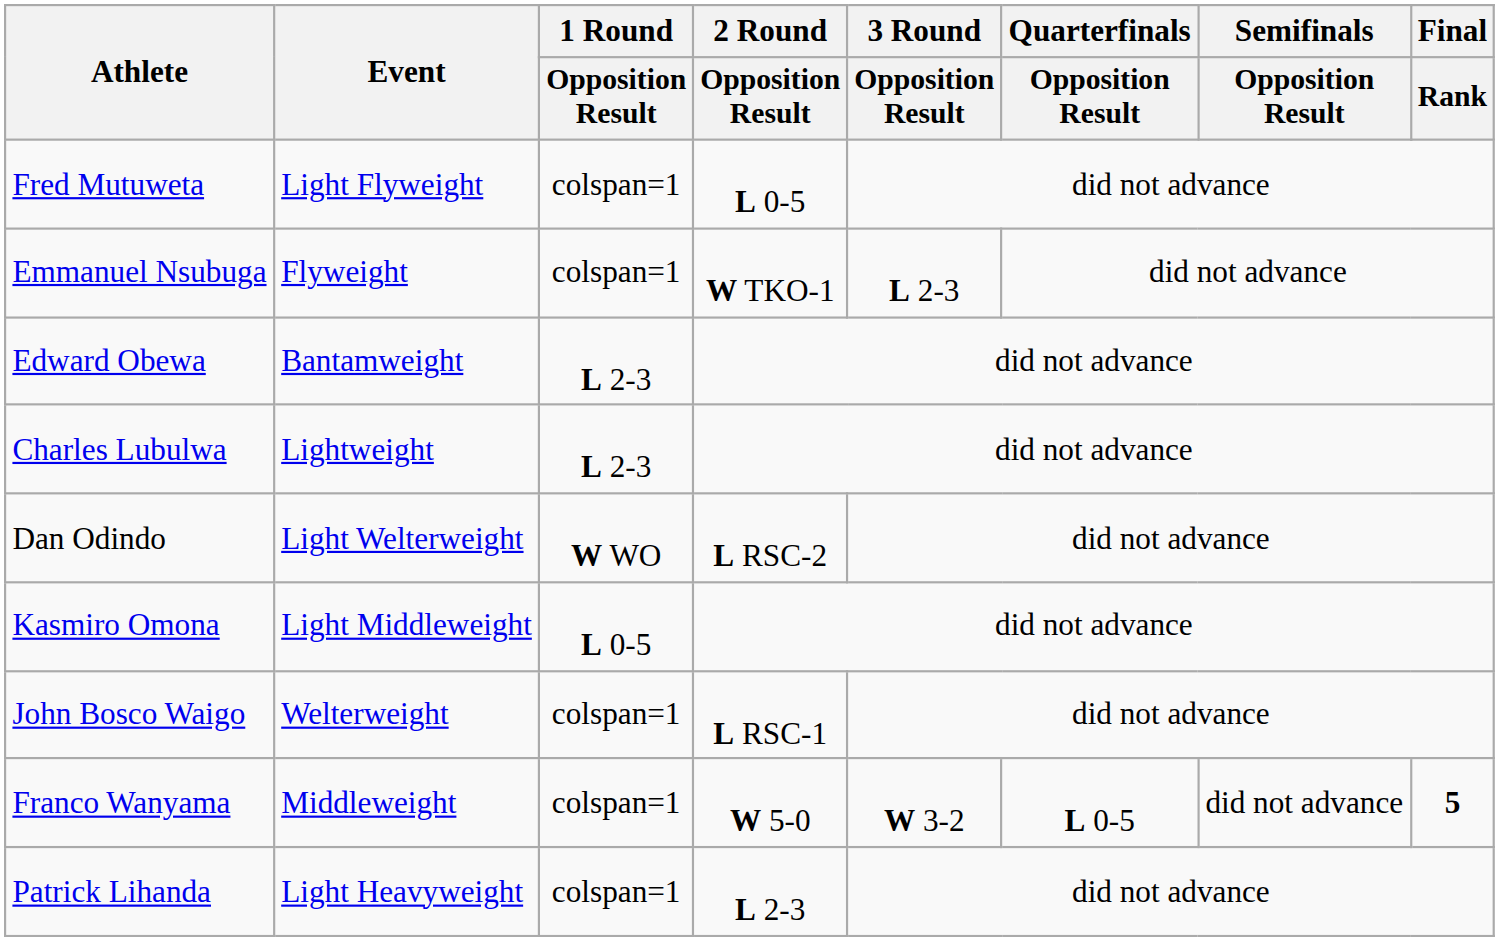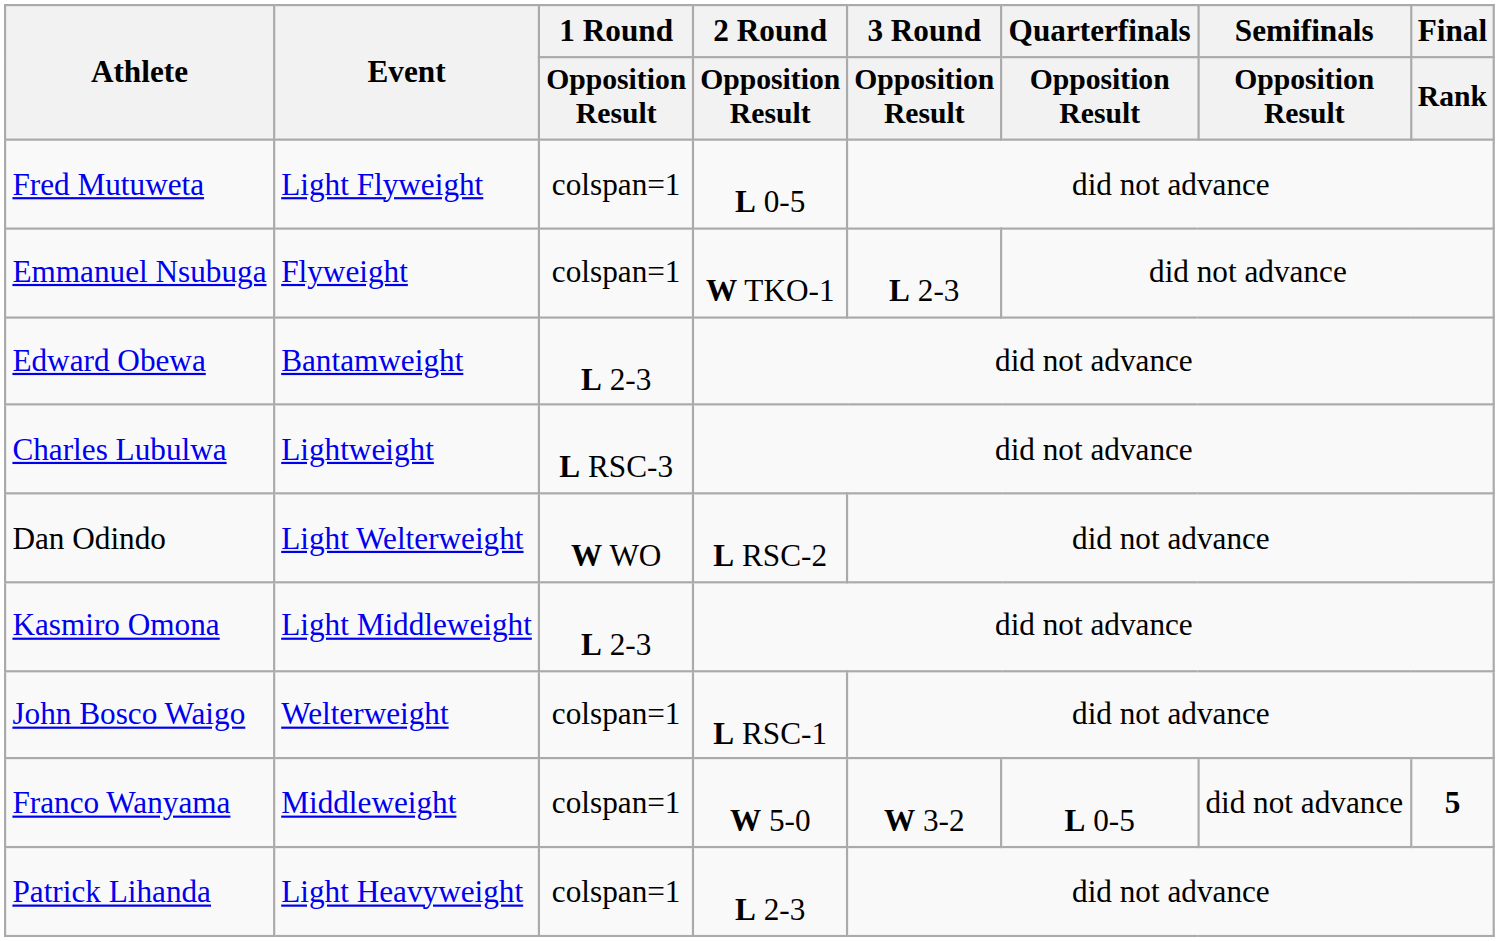(616, 467) L 2-3 -> (616, 467) L RSC-3
(616, 644) L 0-5 -> (616, 644) L 2-3
